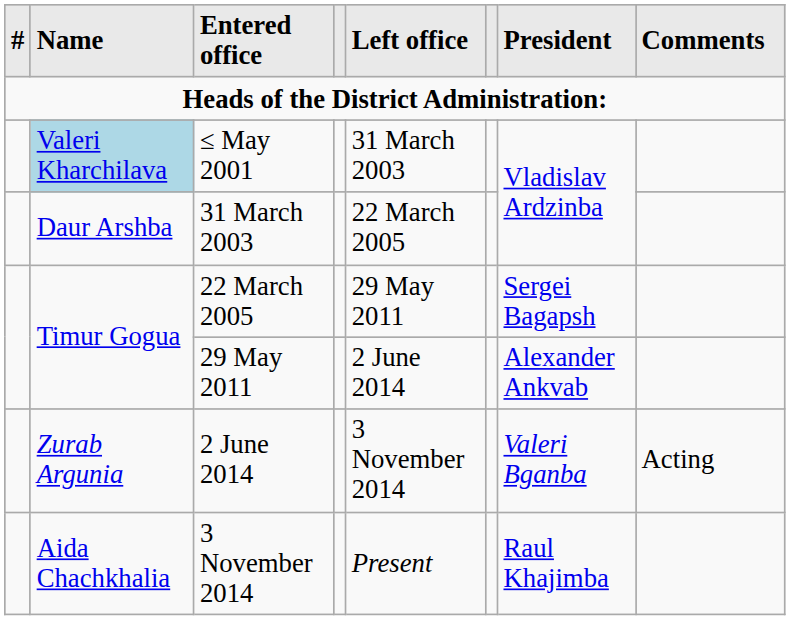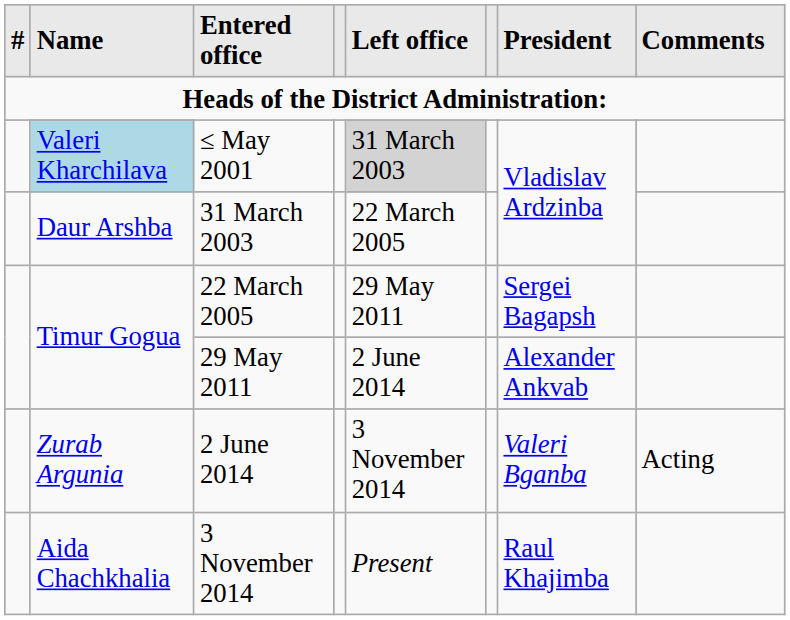(403, 155) no background -> (403, 155) lightgrey background
